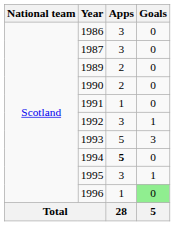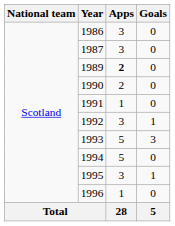(121, 67) normal -> (121, 67) bold
(121, 157) bold -> (121, 157) normal
(153, 193) lightgreen background -> (153, 193) no background
